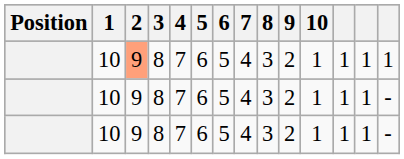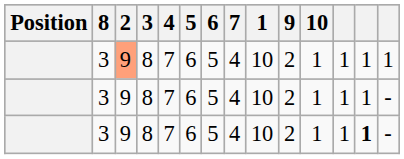columns swapped: (109, 22) <-> (268, 22)
(366, 133) normal -> (366, 133) bold
